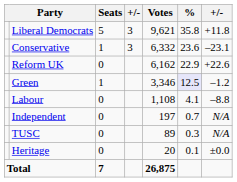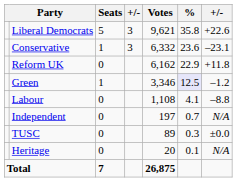(217, 30) +11.8 -> (217, 30) +22.6
(217, 64) +22.6 -> (217, 64) +11.8
(221, 133) N/A -> (220, 133) ±0.0
(220, 151) ±0.0 -> (221, 151) N/A
